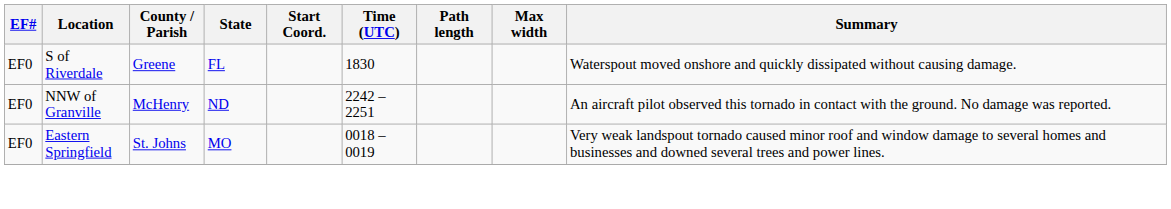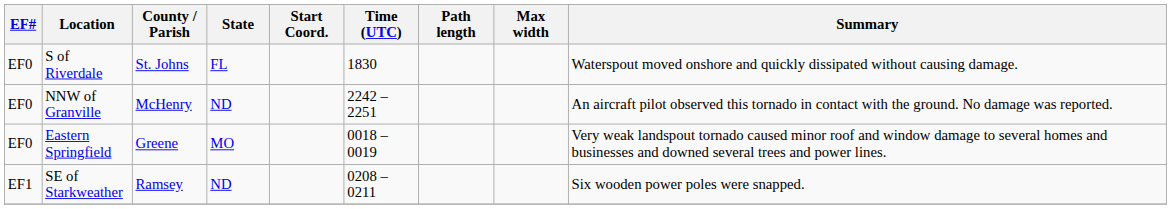(154, 64) Greene -> (162, 64) St. Johns
(159, 144) St. Johns -> (157, 144) Greene
+ row: (84, 184)
